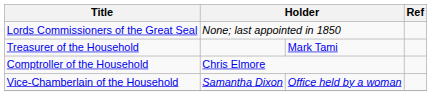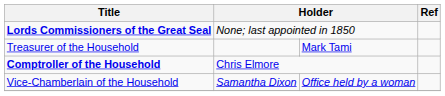(102, 30) normal -> (109, 30) bold
(78, 64) normal -> (84, 64) bold
